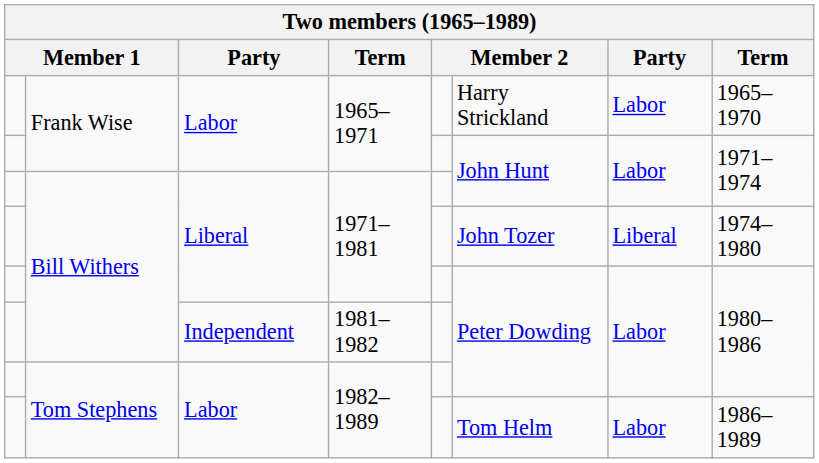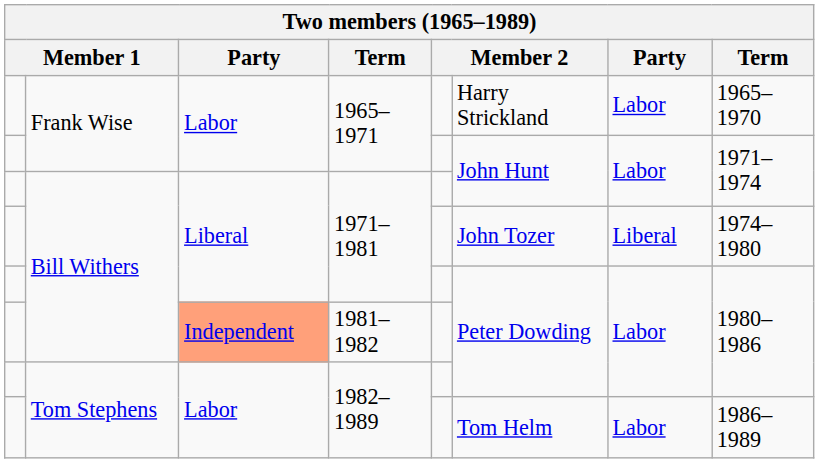(239, 331) no background -> (239, 331) lightsalmon background
